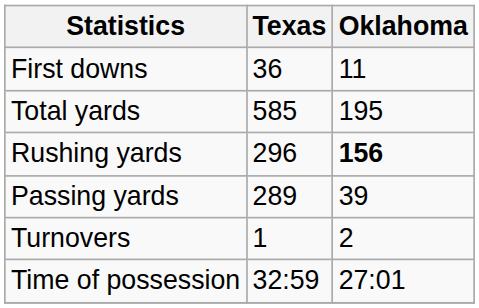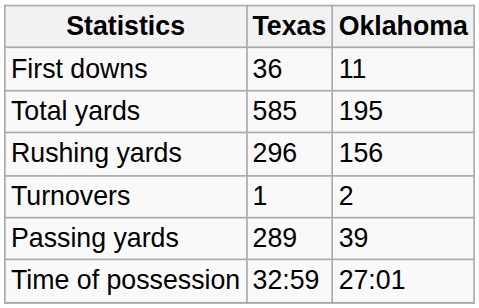(361, 153) bold -> (361, 153) normal
rows swapped: (95, 195) <-> (71, 238)
